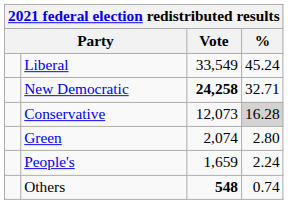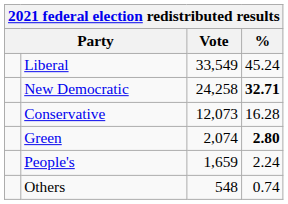(217, 89) bold -> (217, 89) normal
(262, 89) normal -> (262, 89) bold
(262, 114) lightgrey background -> (262, 114) no background
(266, 138) normal -> (266, 138) bold
(226, 187) bold -> (226, 187) normal
